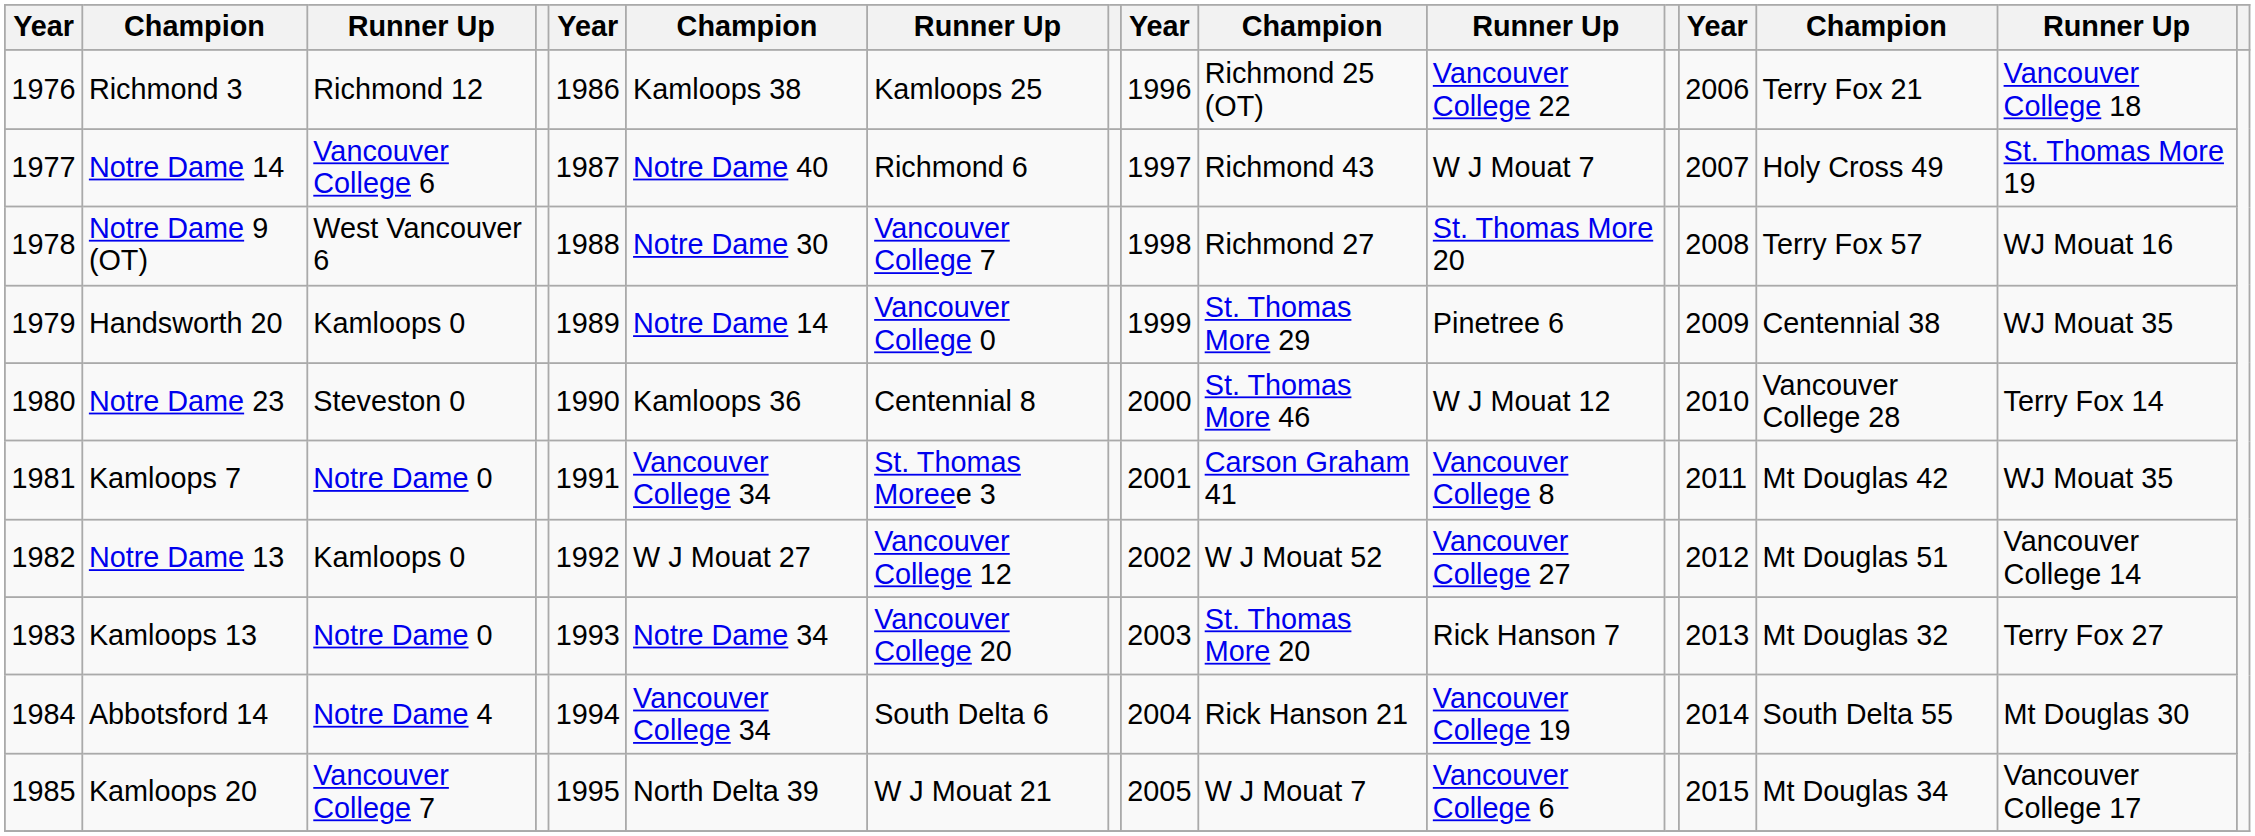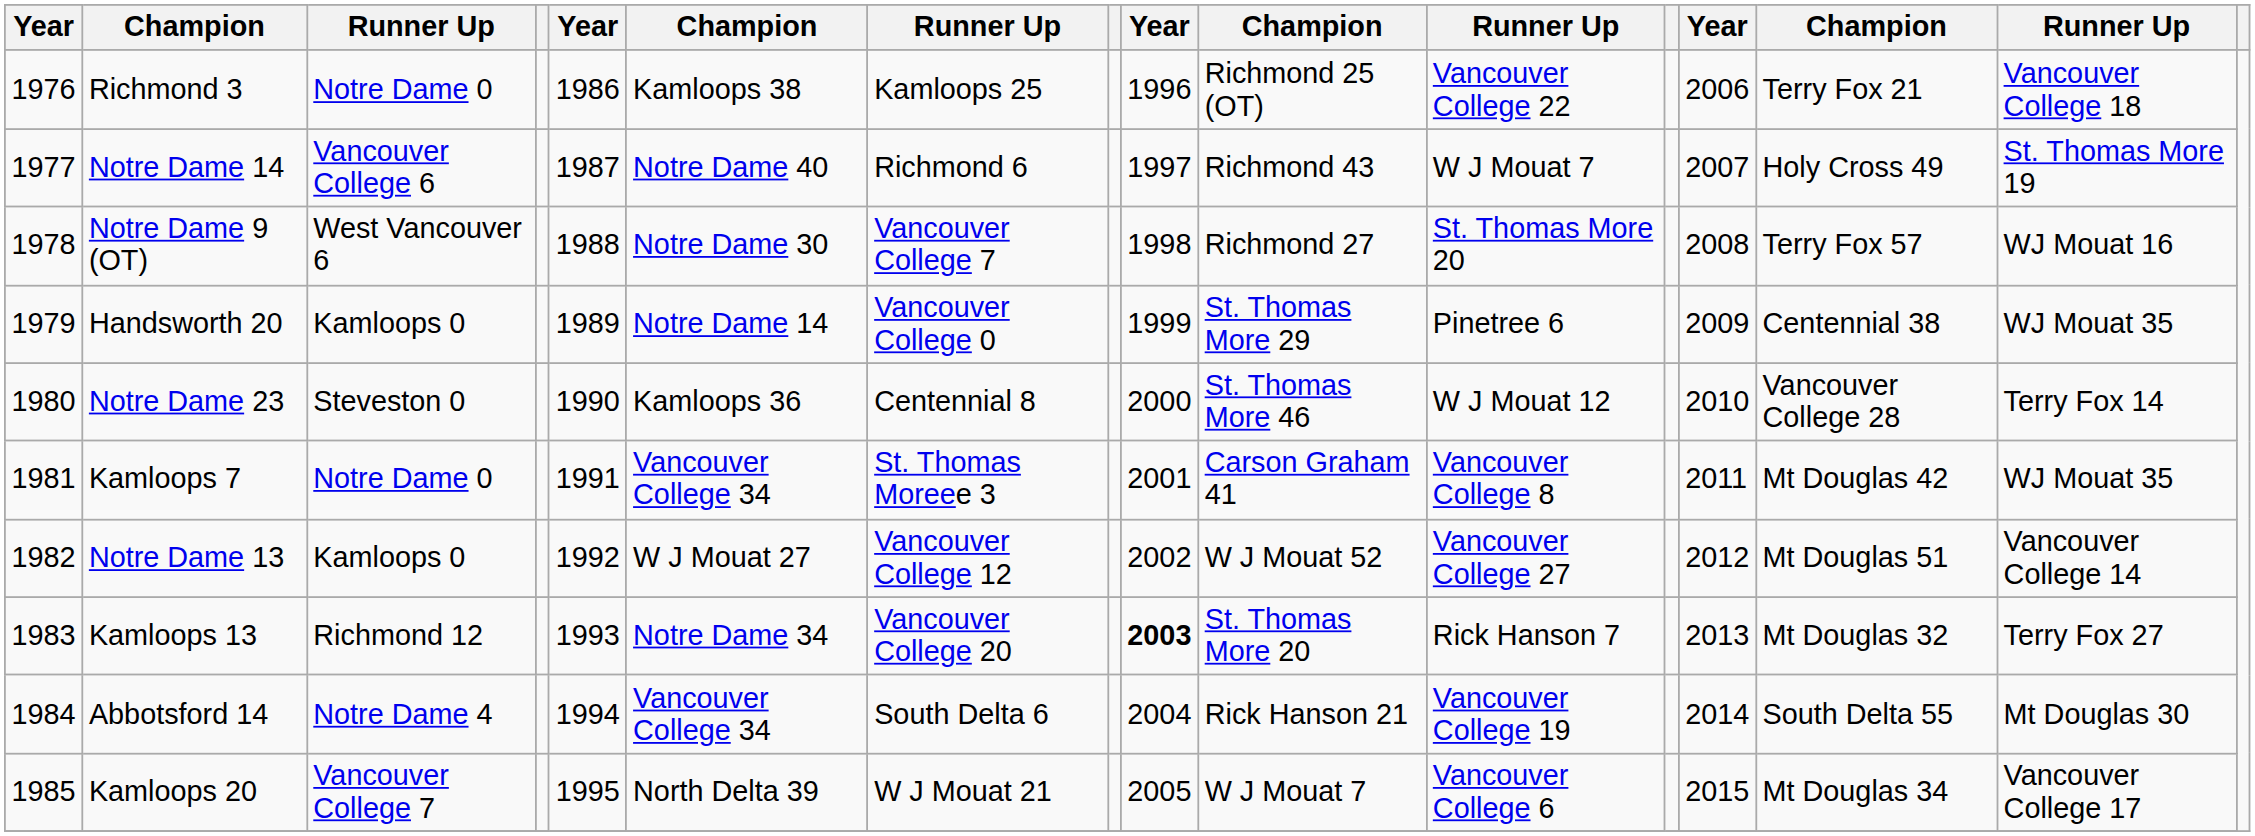(398, 89) Richmond 12 -> (403, 89) Notre Dame 0
(403, 635) Notre Dame 0 -> (398, 635) Richmond 12
(1159, 635) normal -> (1159, 635) bold
